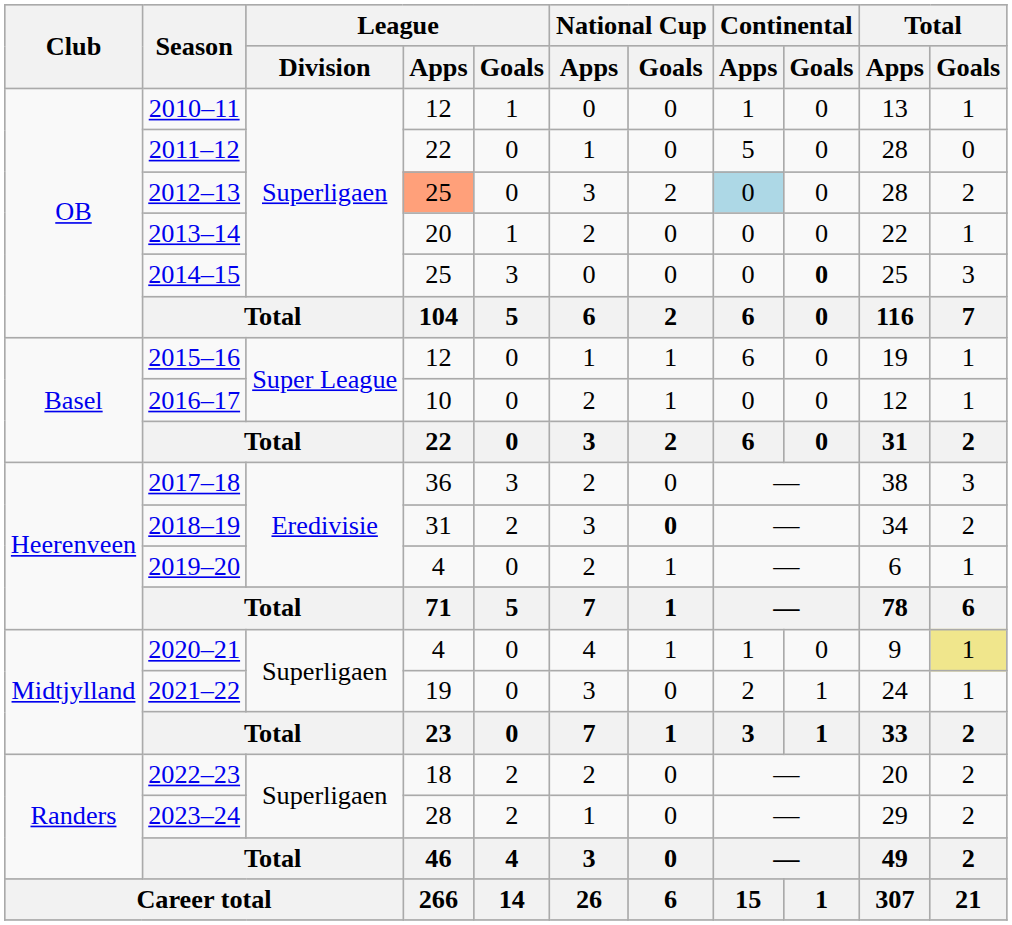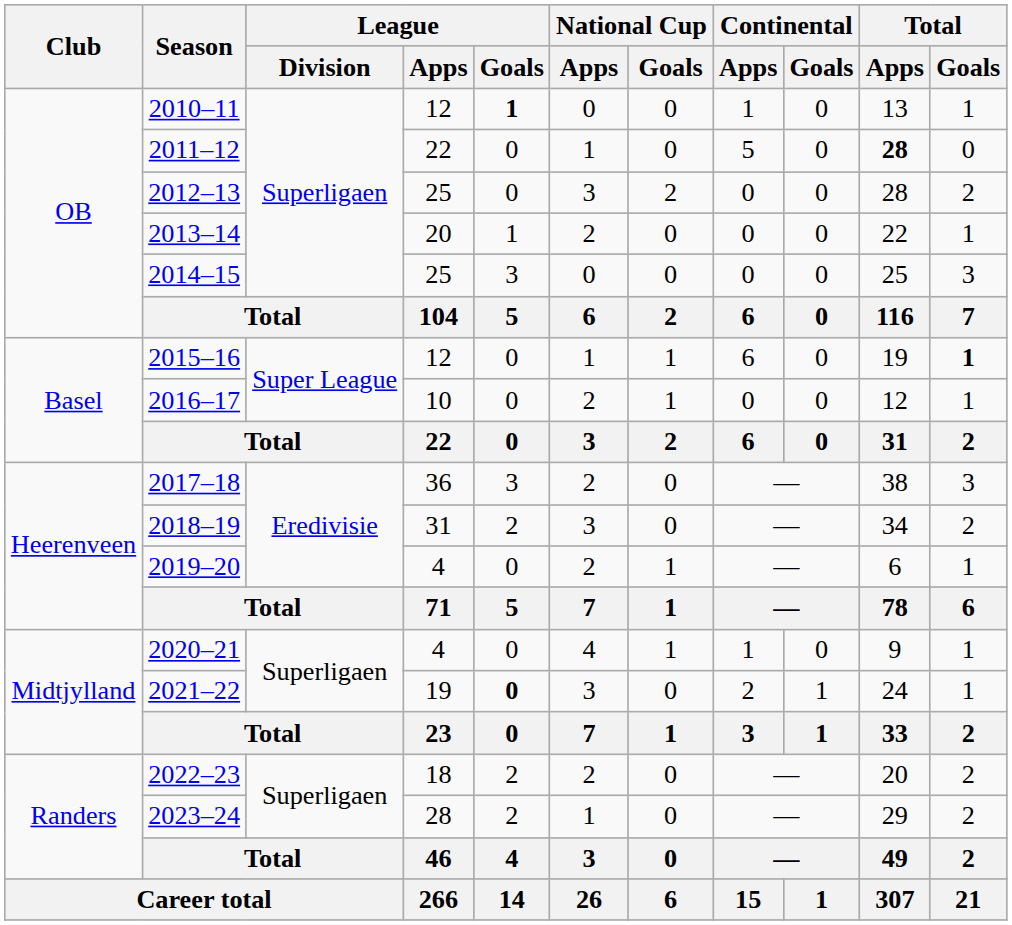(512, 108) normal -> (512, 108) bold
(895, 150) normal -> (895, 150) bold
(438, 191) lightsalmon background -> (438, 191) no background
(748, 191) lightblue background -> (748, 191) no background
(822, 274) bold -> (822, 274) normal
(968, 358) normal -> (968, 358) bold
(671, 524) bold -> (671, 524) normal
(968, 649) khaki background -> (968, 649) no background
(512, 691) normal -> (512, 691) bold
